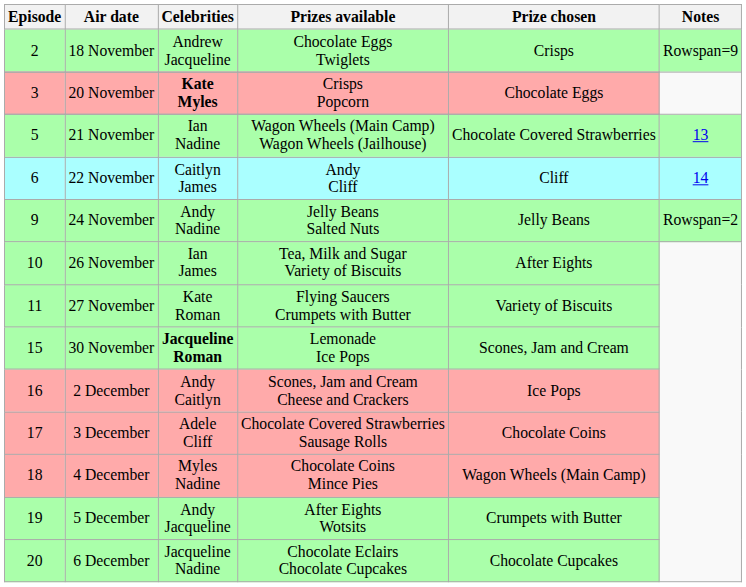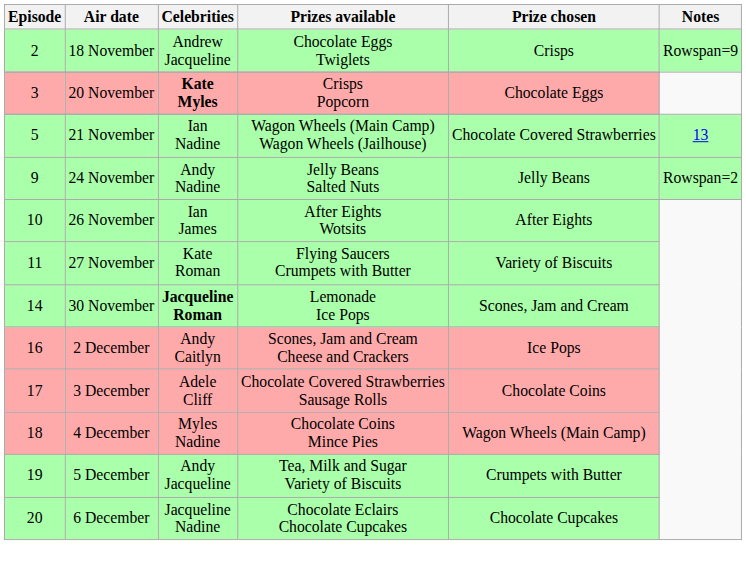- row: (111, 178)
(343, 263) Tea, Milk and Sugar Variety of Biscuits -> (343, 220) After Eights Wotsits
(35, 348) 15 -> (35, 305) 14
(343, 518) After Eights Wotsits -> (343, 475) Tea, Milk and Sugar Variety of Biscuits
